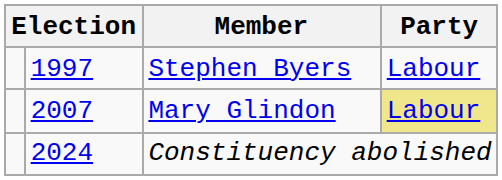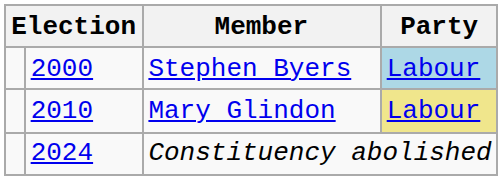(62, 69) 1997 -> (62, 69) 2000
(434, 69) no background -> (434, 69) lightblue background
(62, 111) 2007 -> (62, 111) 2010
